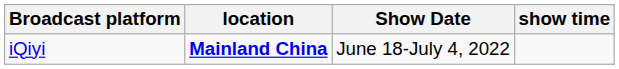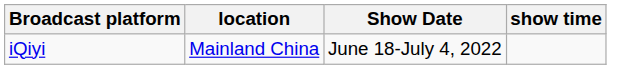(258, 49) bold -> (254, 49) normal
